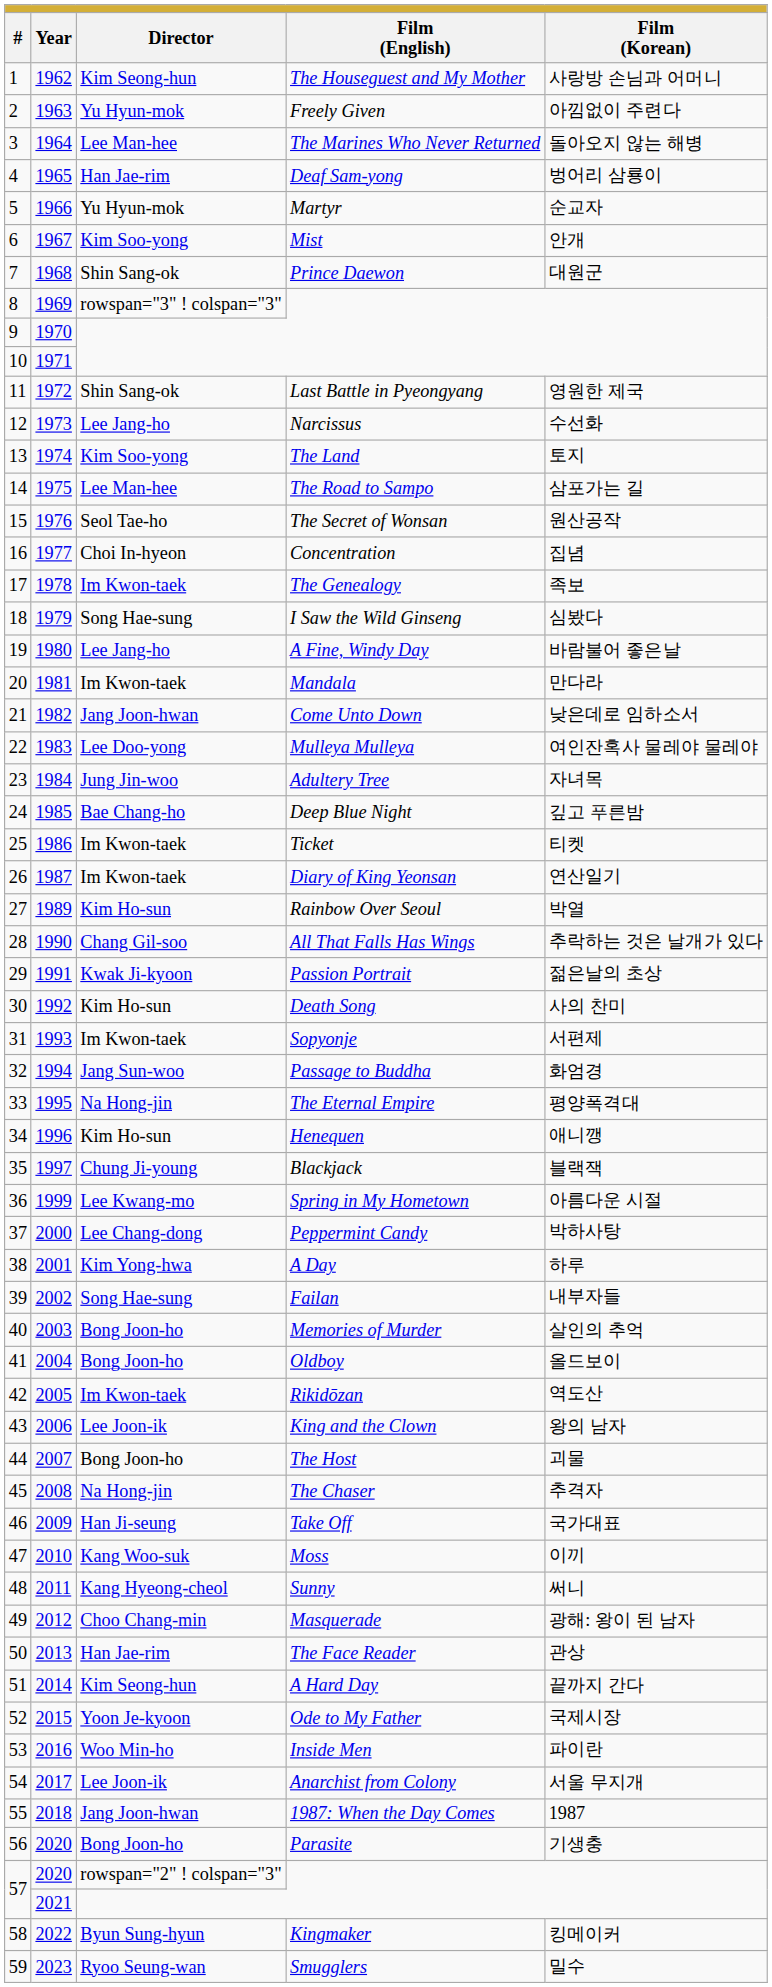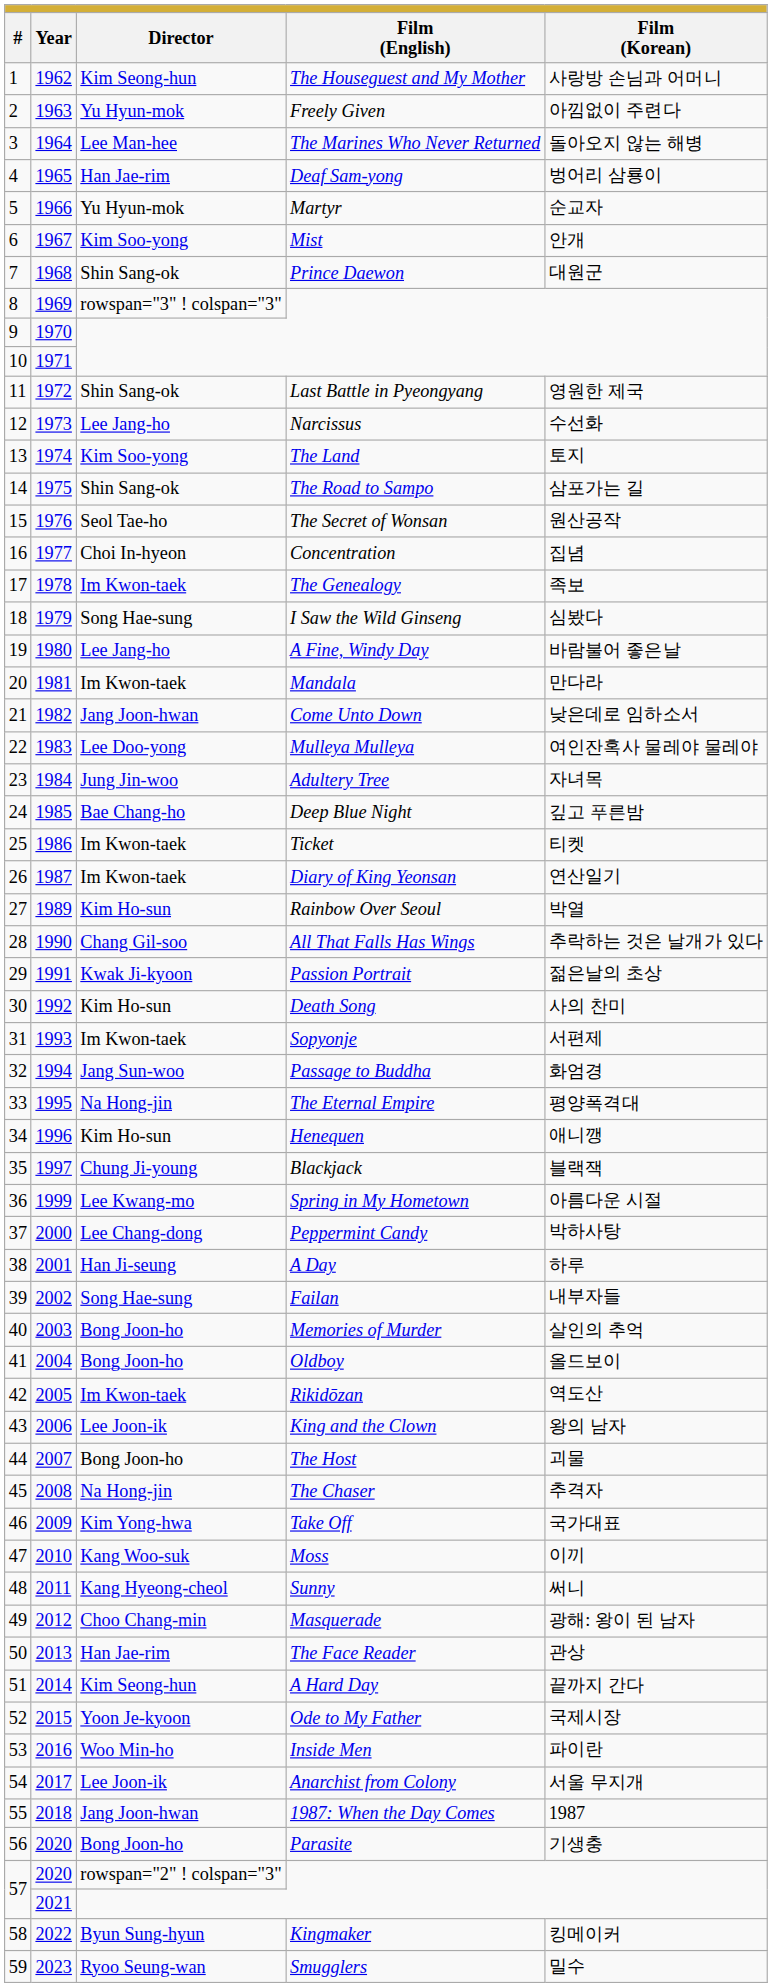(129, 488) Lee Man-hee -> (130, 488) Shin Sang-ok
(136, 1265) Kim Yong-hwa -> (128, 1265) Han Ji-seung
(128, 1523) Han Ji-seung -> (136, 1523) Kim Yong-hwa
